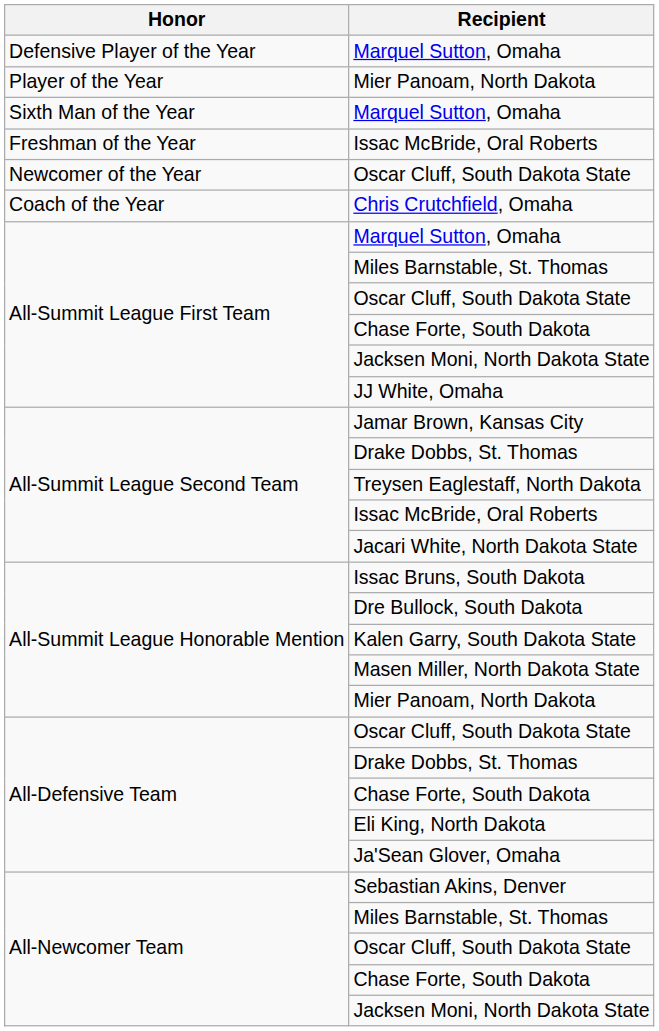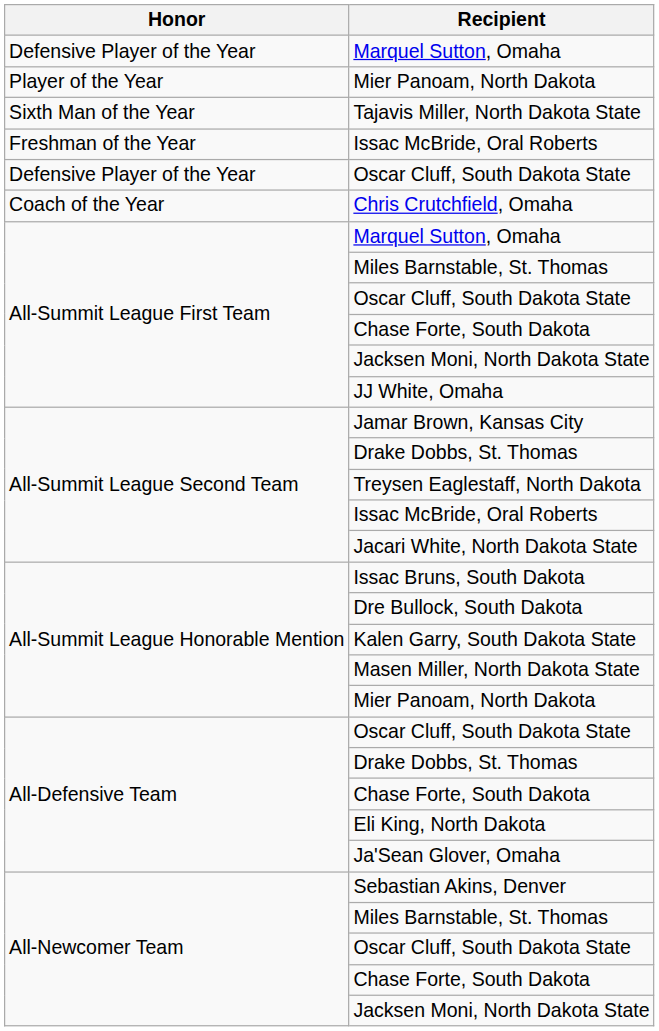(457, 112) Marquel Sutton, Omaha -> (497, 112) Tajavis Miller, North Dakota State
(105, 174) Newcomer of the Year -> (132, 174) Defensive Player of the Year
